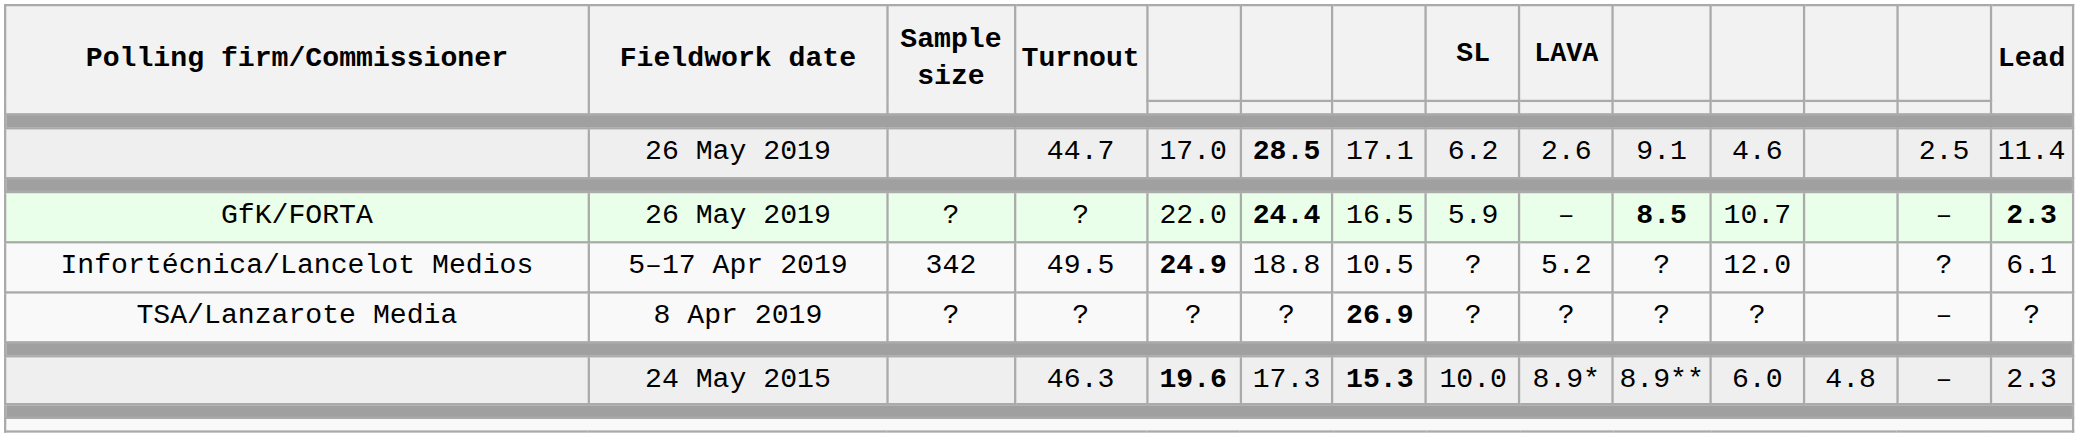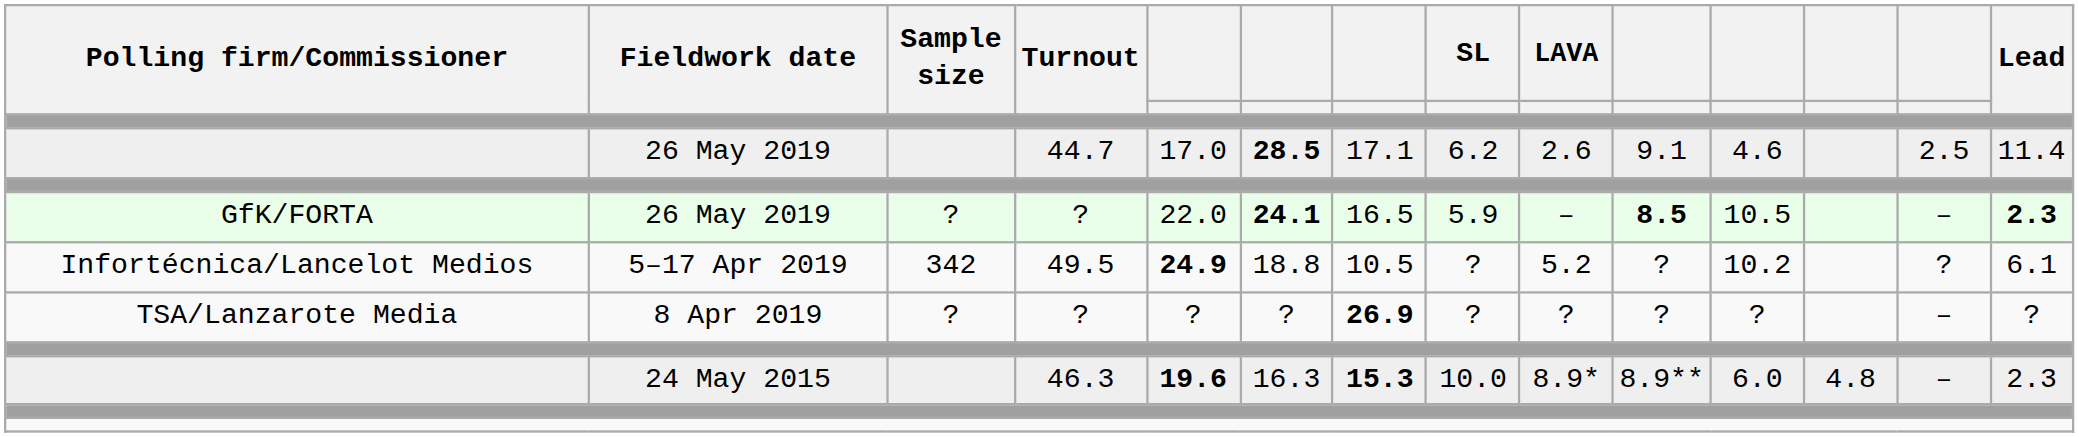(1287, 217) 24.4 -> (1287, 217) 24.1
(1757, 217) 10.7 -> (1757, 217) 10.5
(1757, 267) 12.0 -> (1757, 267) 10.2
(1287, 380) 17.3 -> (1287, 380) 16.3
